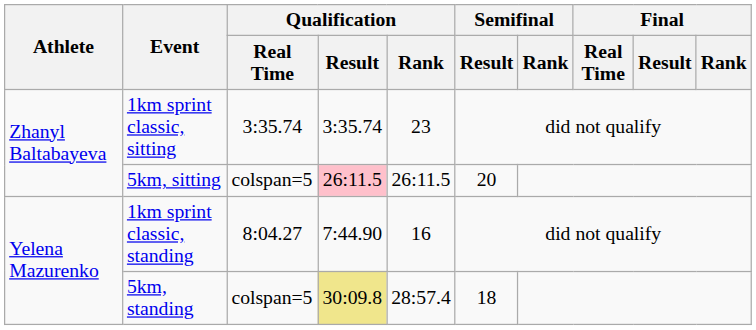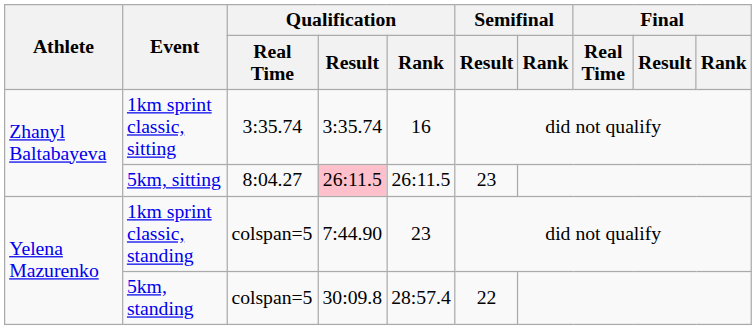(421, 126) 23 -> (421, 126) 16
(272, 180) colspan=5 -> (272, 180) 8:04.27
(487, 180) 20 -> (487, 180) 23
(272, 233) 8:04.27 -> (272, 233) colspan=5
(421, 233) 16 -> (421, 233) 23
(352, 297) khaki background -> (352, 297) no background
(487, 297) 18 -> (487, 297) 22
